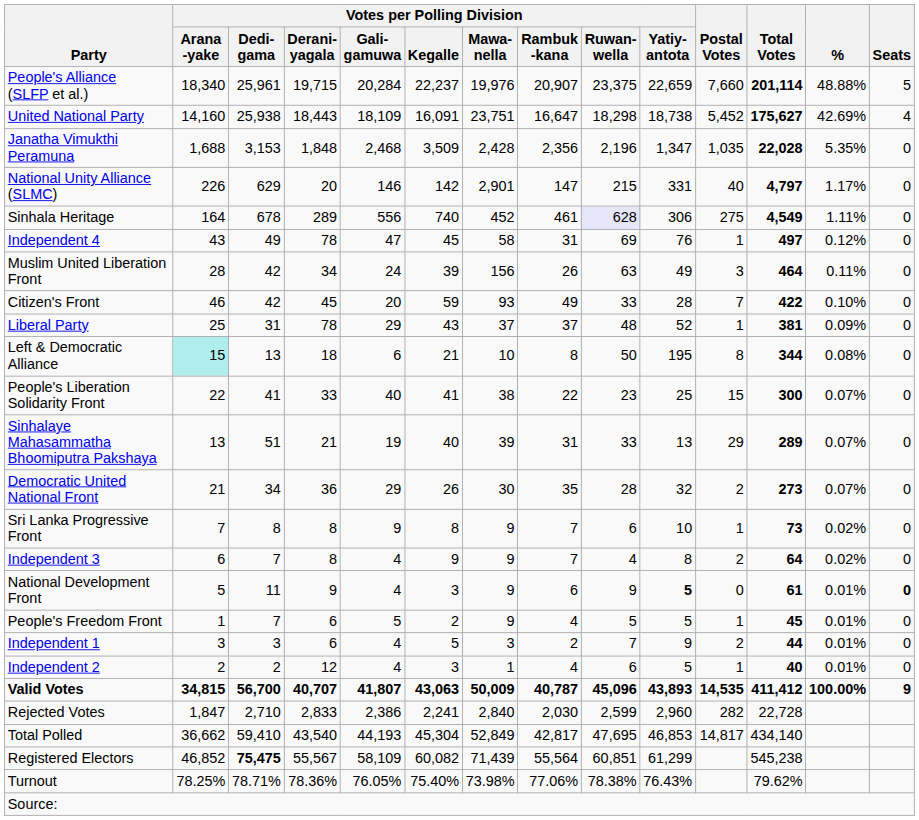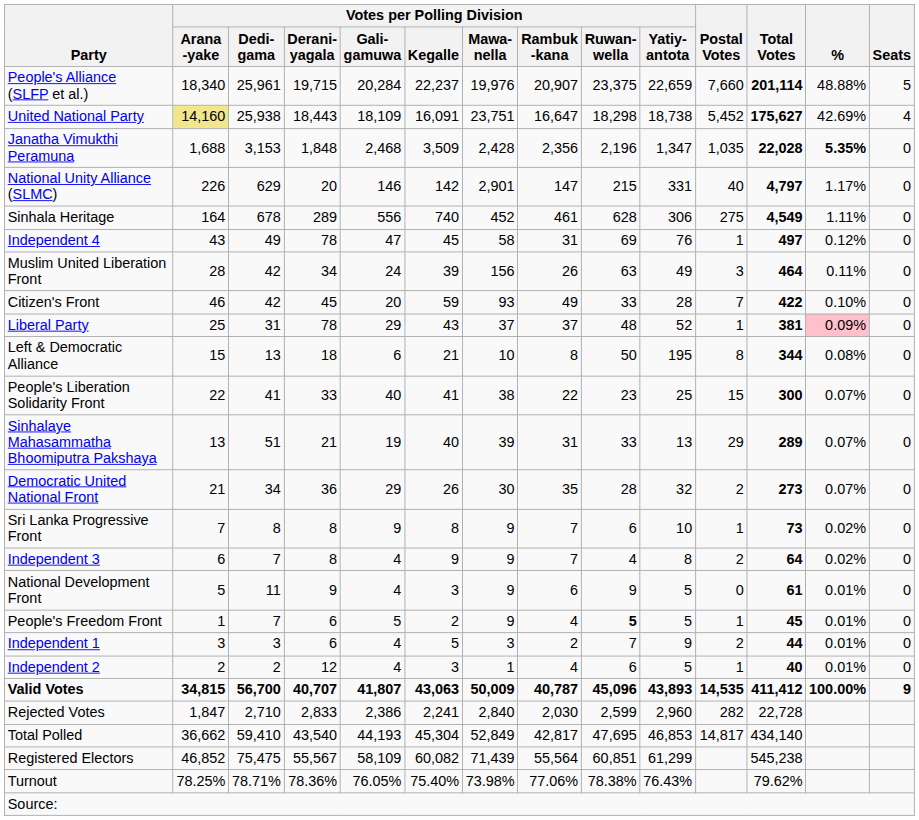(203, 116) no background -> (203, 116) khaki background
(846, 147) normal -> (846, 147) bold
(625, 217) lavender background -> (625, 217) no background
(846, 325) no background -> (846, 325) pink background
(217, 356) paleturquoise background -> (217, 356) no background
(688, 590) bold -> (688, 590) normal
(907, 590) bold -> (907, 590) normal
(633, 621) normal -> (633, 621) bold
(259, 758) bold -> (259, 758) normal
